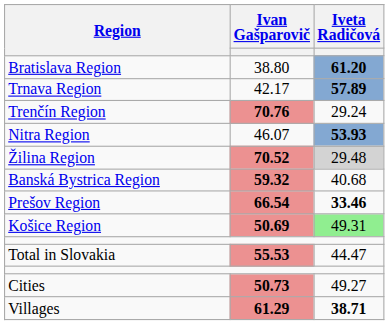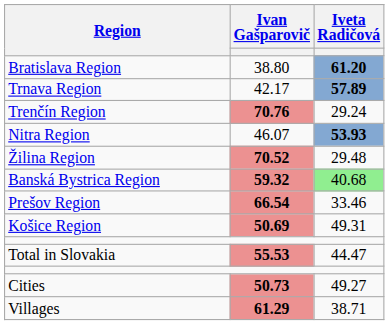(349, 158) lightgrey background -> (349, 158) no background
(349, 180) no background -> (349, 180) lightgreen background
(349, 203) bold -> (349, 203) normal
(349, 226) lightgreen background -> (349, 226) no background
(349, 308) bold -> (349, 308) normal
